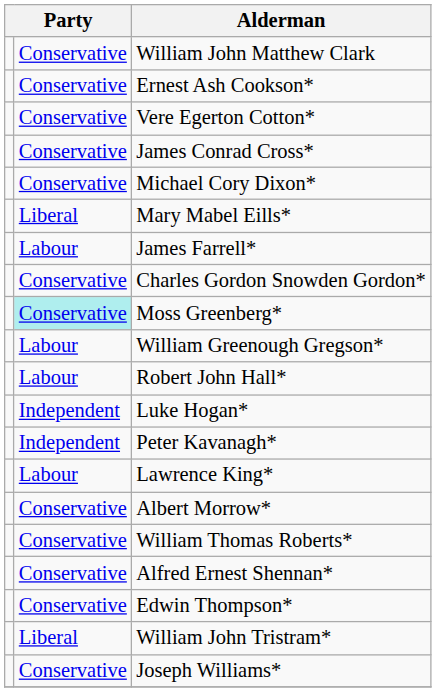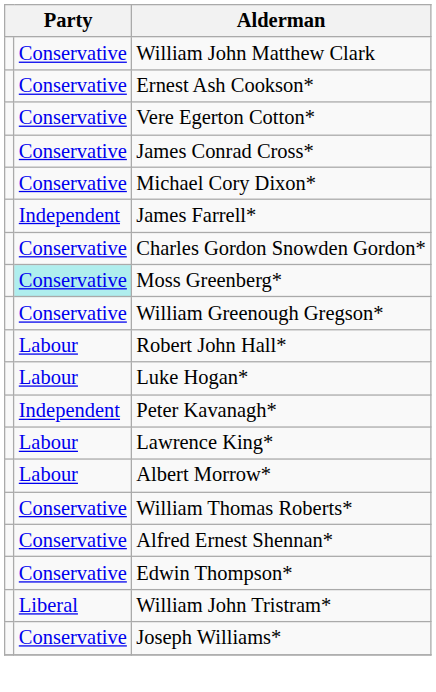- row: (214, 215)
(48, 248) Labour -> (69, 215) Independent
(48, 345) Labour -> (73, 313) Conservative
(69, 410) Independent -> (48, 378) Labour
(73, 507) Conservative -> (48, 475) Labour
